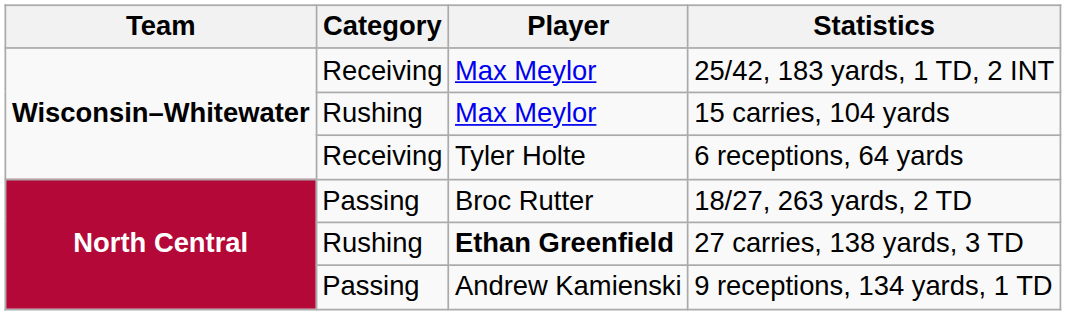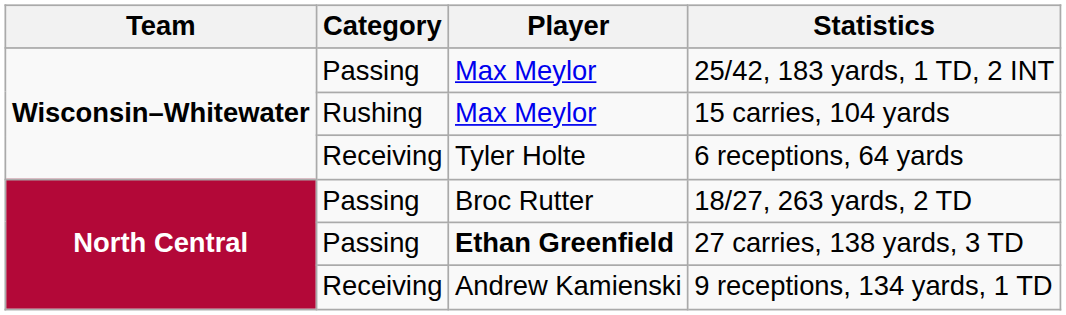(382, 69) Receiving -> (371, 69) Passing
(372, 243) Rushing -> (371, 243) Passing
(371, 286) Passing -> (382, 286) Receiving
